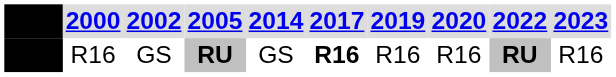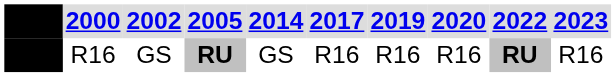(337, 54) bold -> (337, 54) normal
